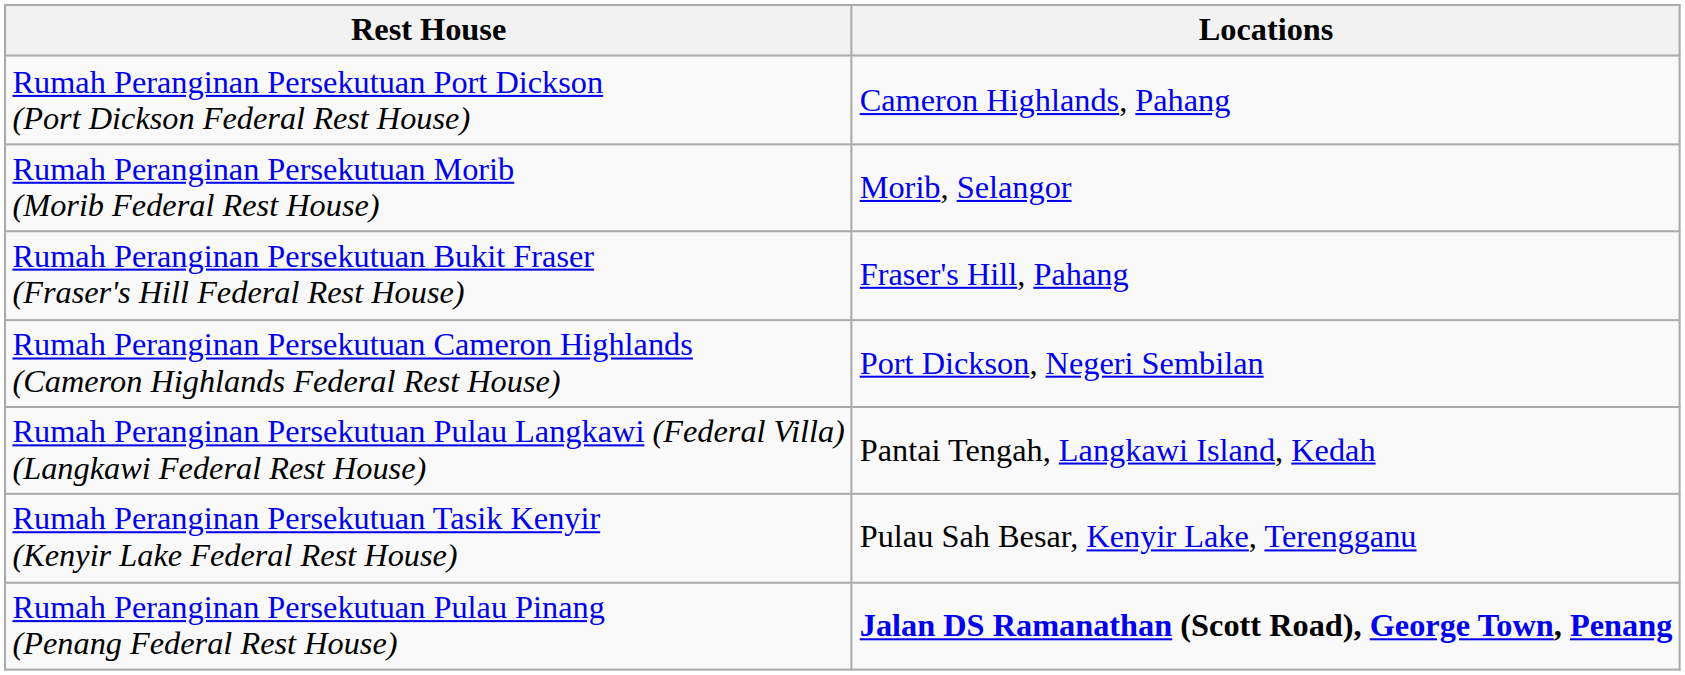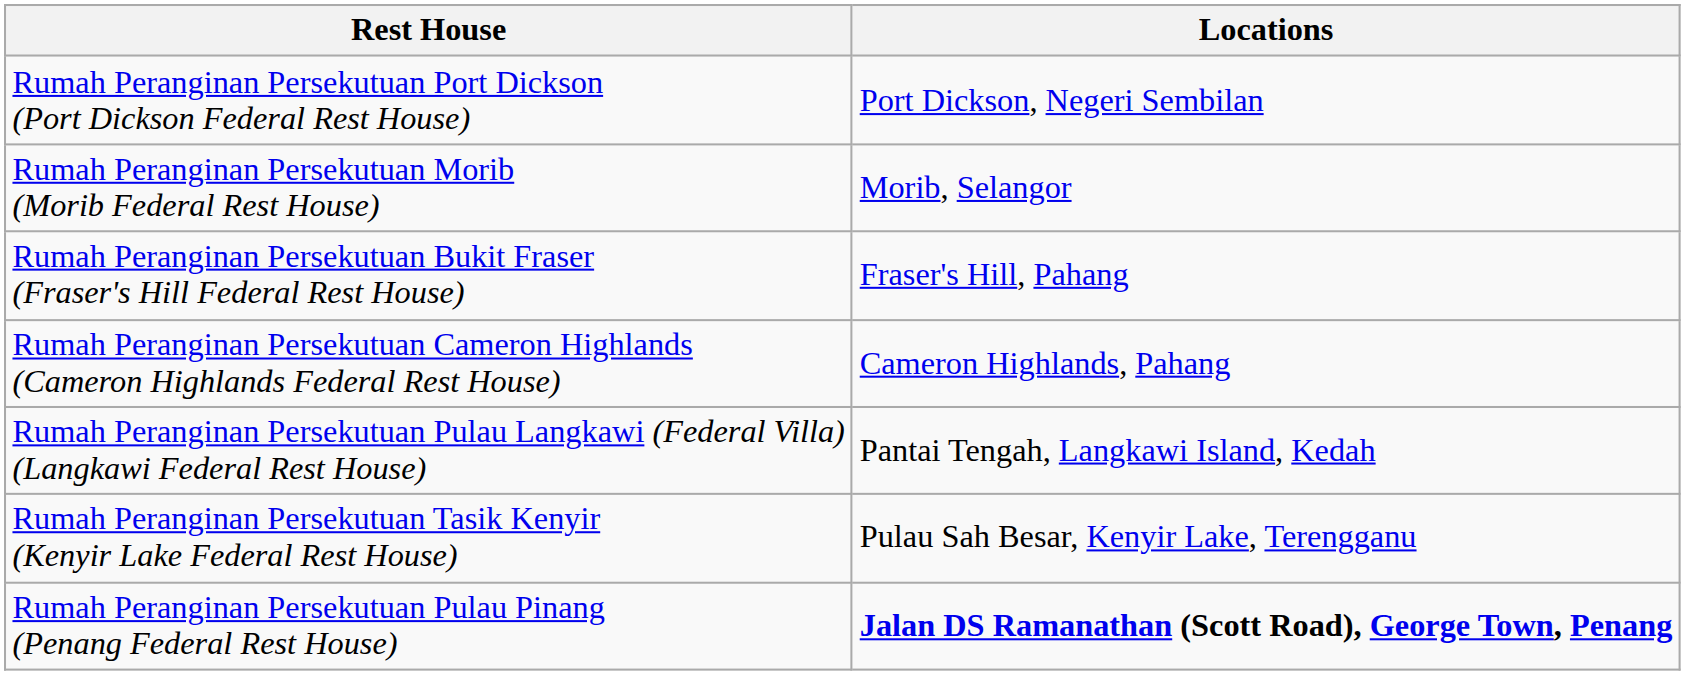(1045, 99) Cameron Highlands, Pahang -> (1062, 99) Port Dickson, Negeri Sembilan
(1062, 362) Port Dickson, Negeri Sembilan -> (1045, 362) Cameron Highlands, Pahang
